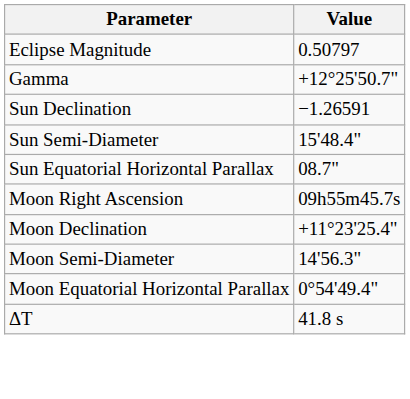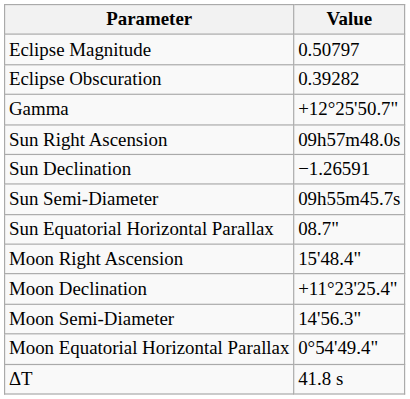+ row: (85, 79)
+ row: (88, 139)
(330, 139) 15'48.4" -> (349, 199) 09h55m45.7s
(349, 199) 09h55m45.7s -> (330, 259) 15'48.4"
